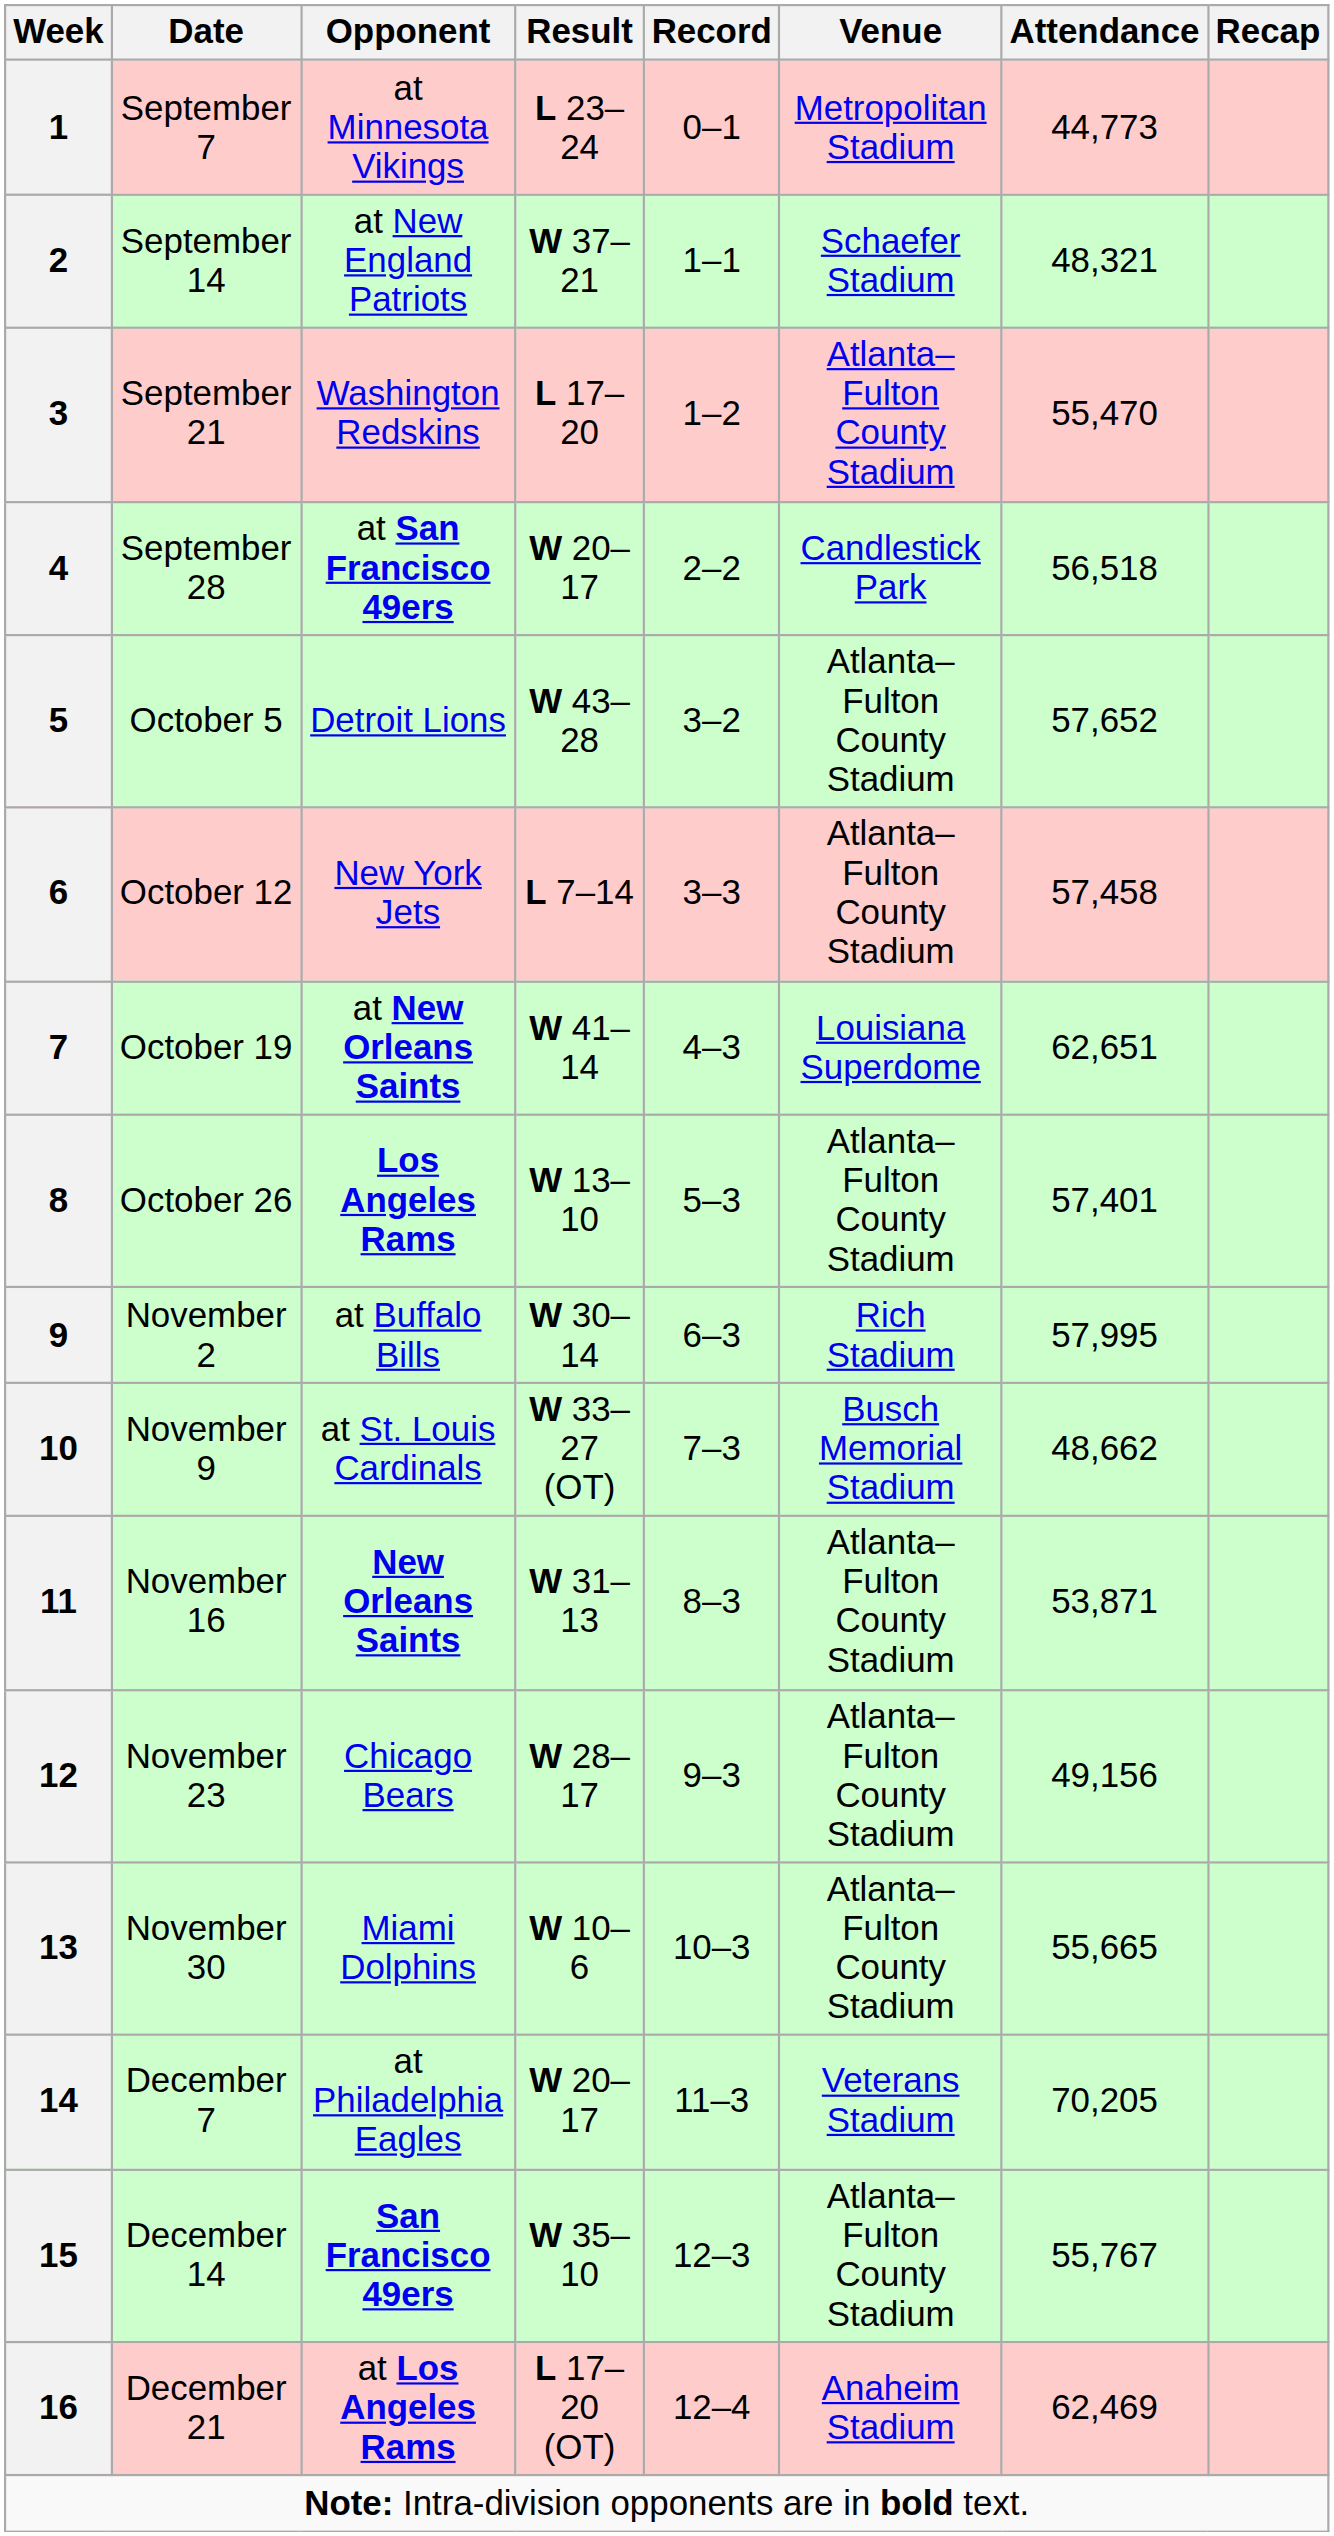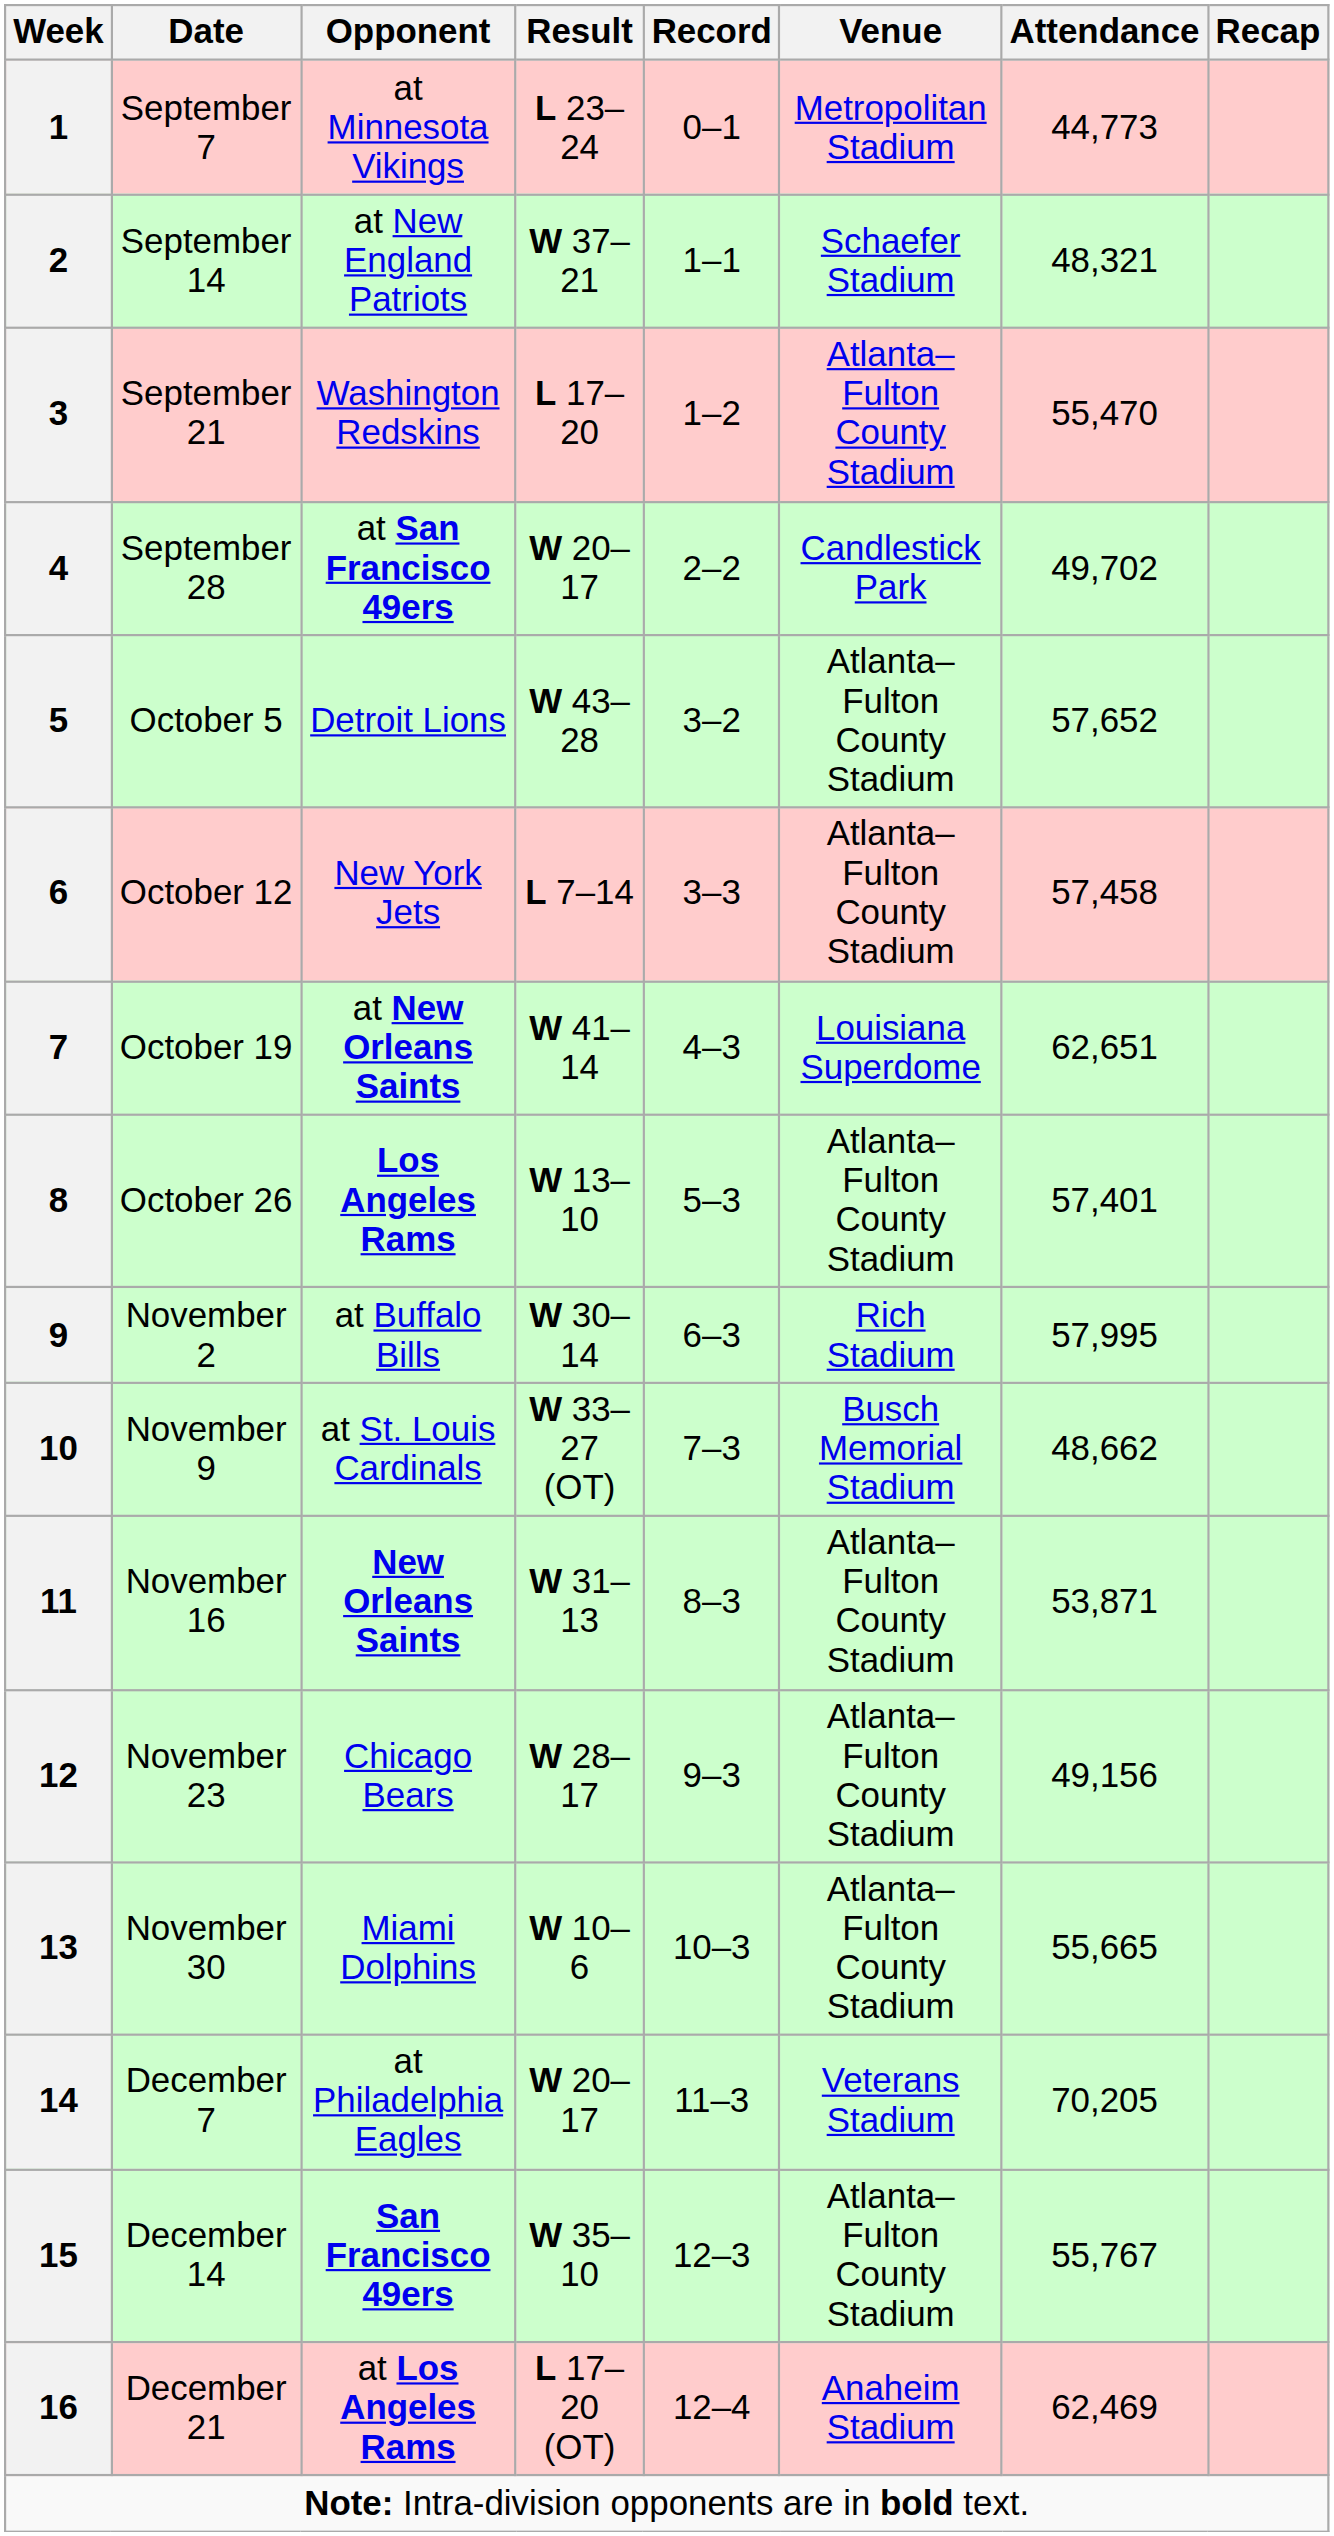(1104, 567) 56,518 -> (1104, 567) 49,702
